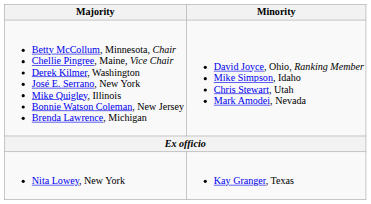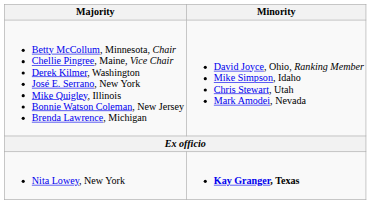(276, 181) normal -> (276, 181) bold
